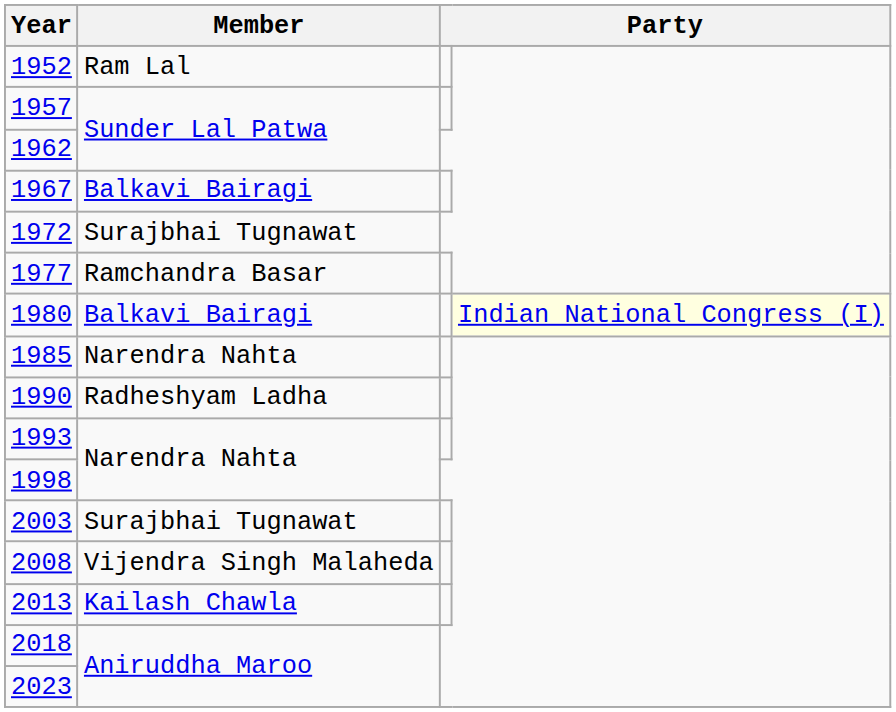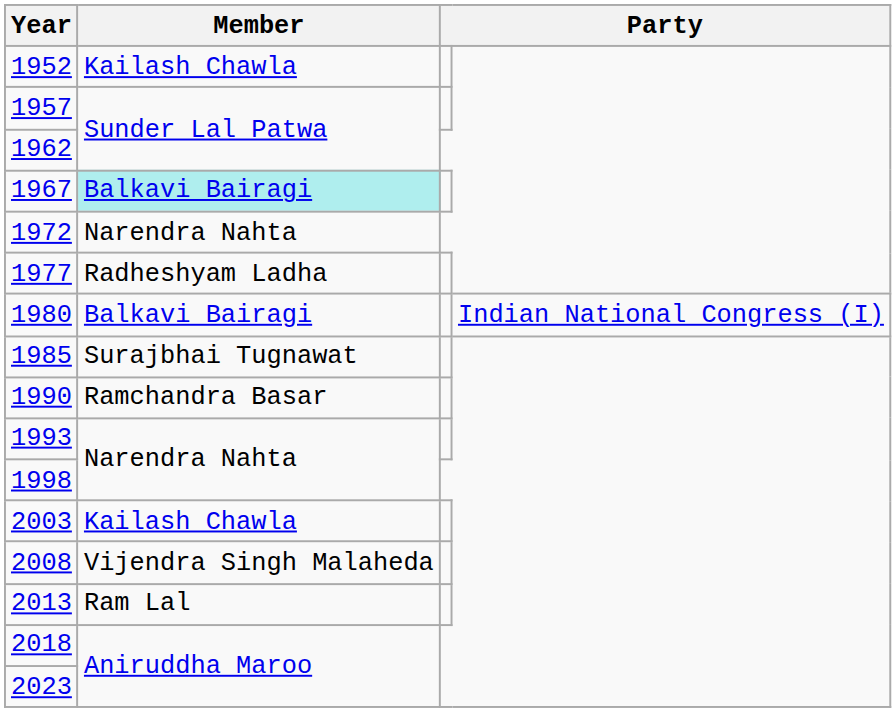(137, 67) Ram Lal -> (190, 67) Kailash Chawla
(198, 191) no background -> (198, 191) paleturquoise background
(221, 232) Surajbhai Tugnawat -> (190, 232) Narendra Nahta
(206, 274) Ramchandra Basar -> (206, 274) Radheshyam Ladha
(671, 315) lightyellow background -> (671, 315) no background
(190, 356) Narendra Nahta -> (221, 356) Surajbhai Tugnawat
(206, 397) Radheshyam Ladha -> (206, 397) Ramchandra Basar
(221, 521) Surajbhai Tugnawat -> (190, 521) Kailash Chawla
(190, 604) Kailash Chawla -> (137, 604) Ram Lal
